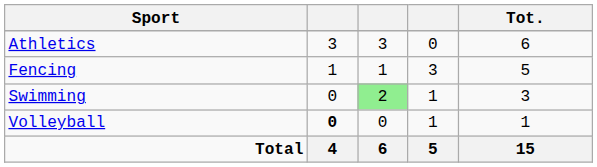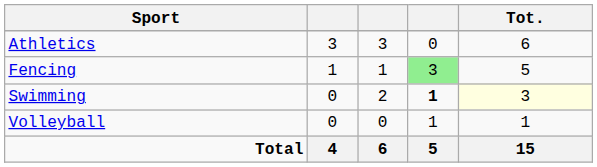(433, 70) no background -> (433, 70) lightgreen background
(383, 97) lightgreen background -> (383, 97) no background
(433, 97) normal -> (433, 97) bold
(525, 97) no background -> (525, 97) lightyellow background
(332, 123) bold -> (332, 123) normal
